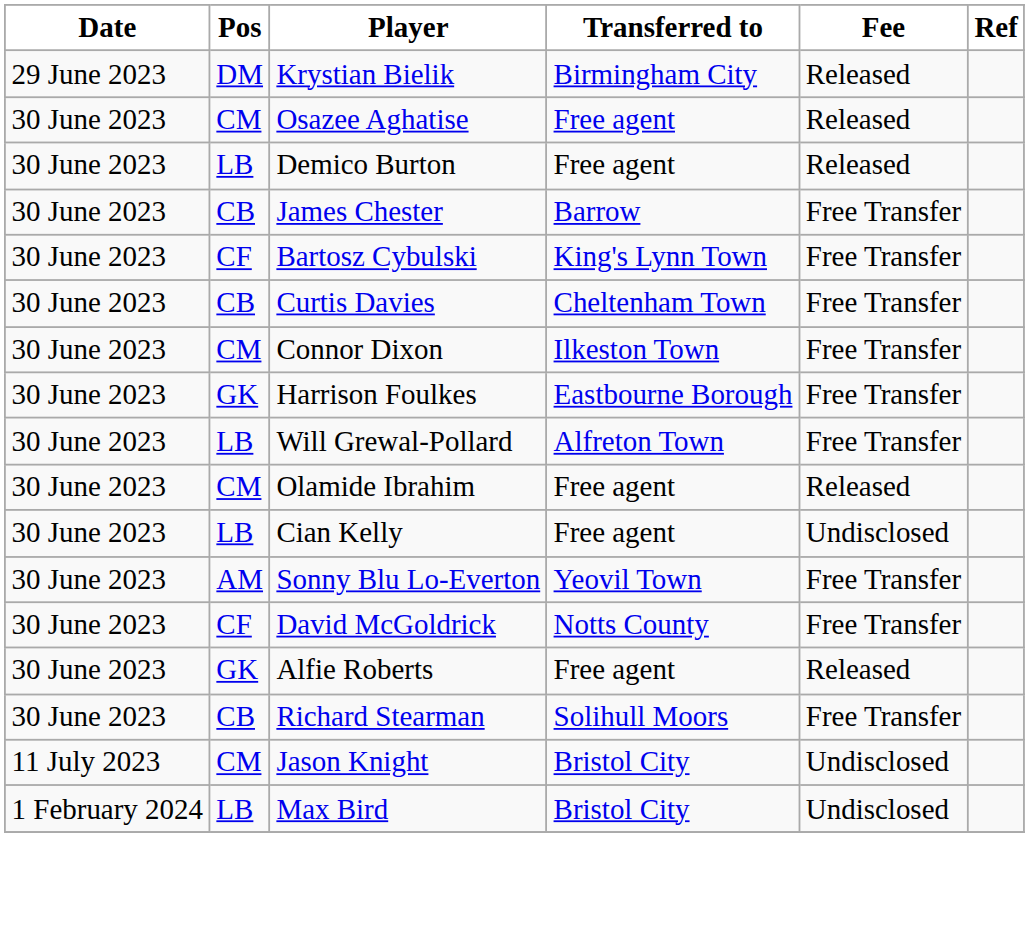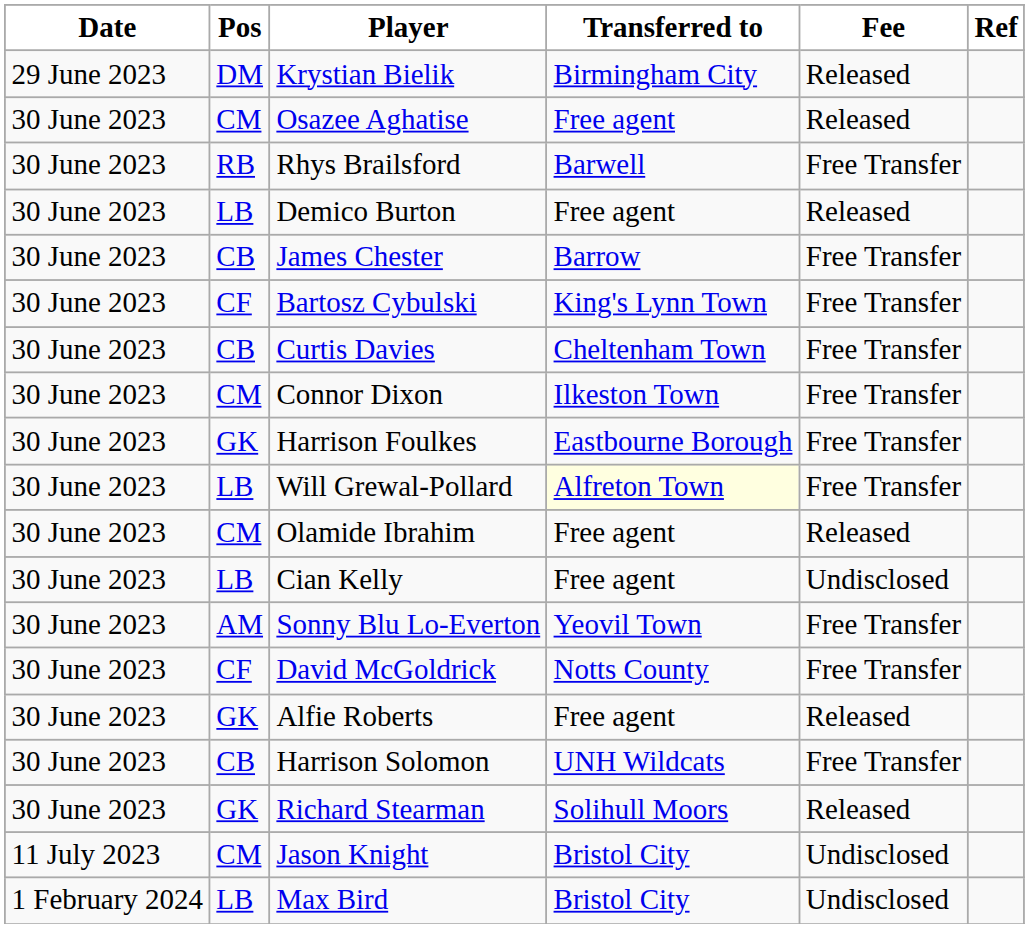+ row: (368, 165)
(639, 440) no background -> (639, 486) lightyellow background
+ row: (383, 762)
(236, 716) CB -> (237, 808) GK
(883, 716) Free Transfer -> (858, 808) Released
